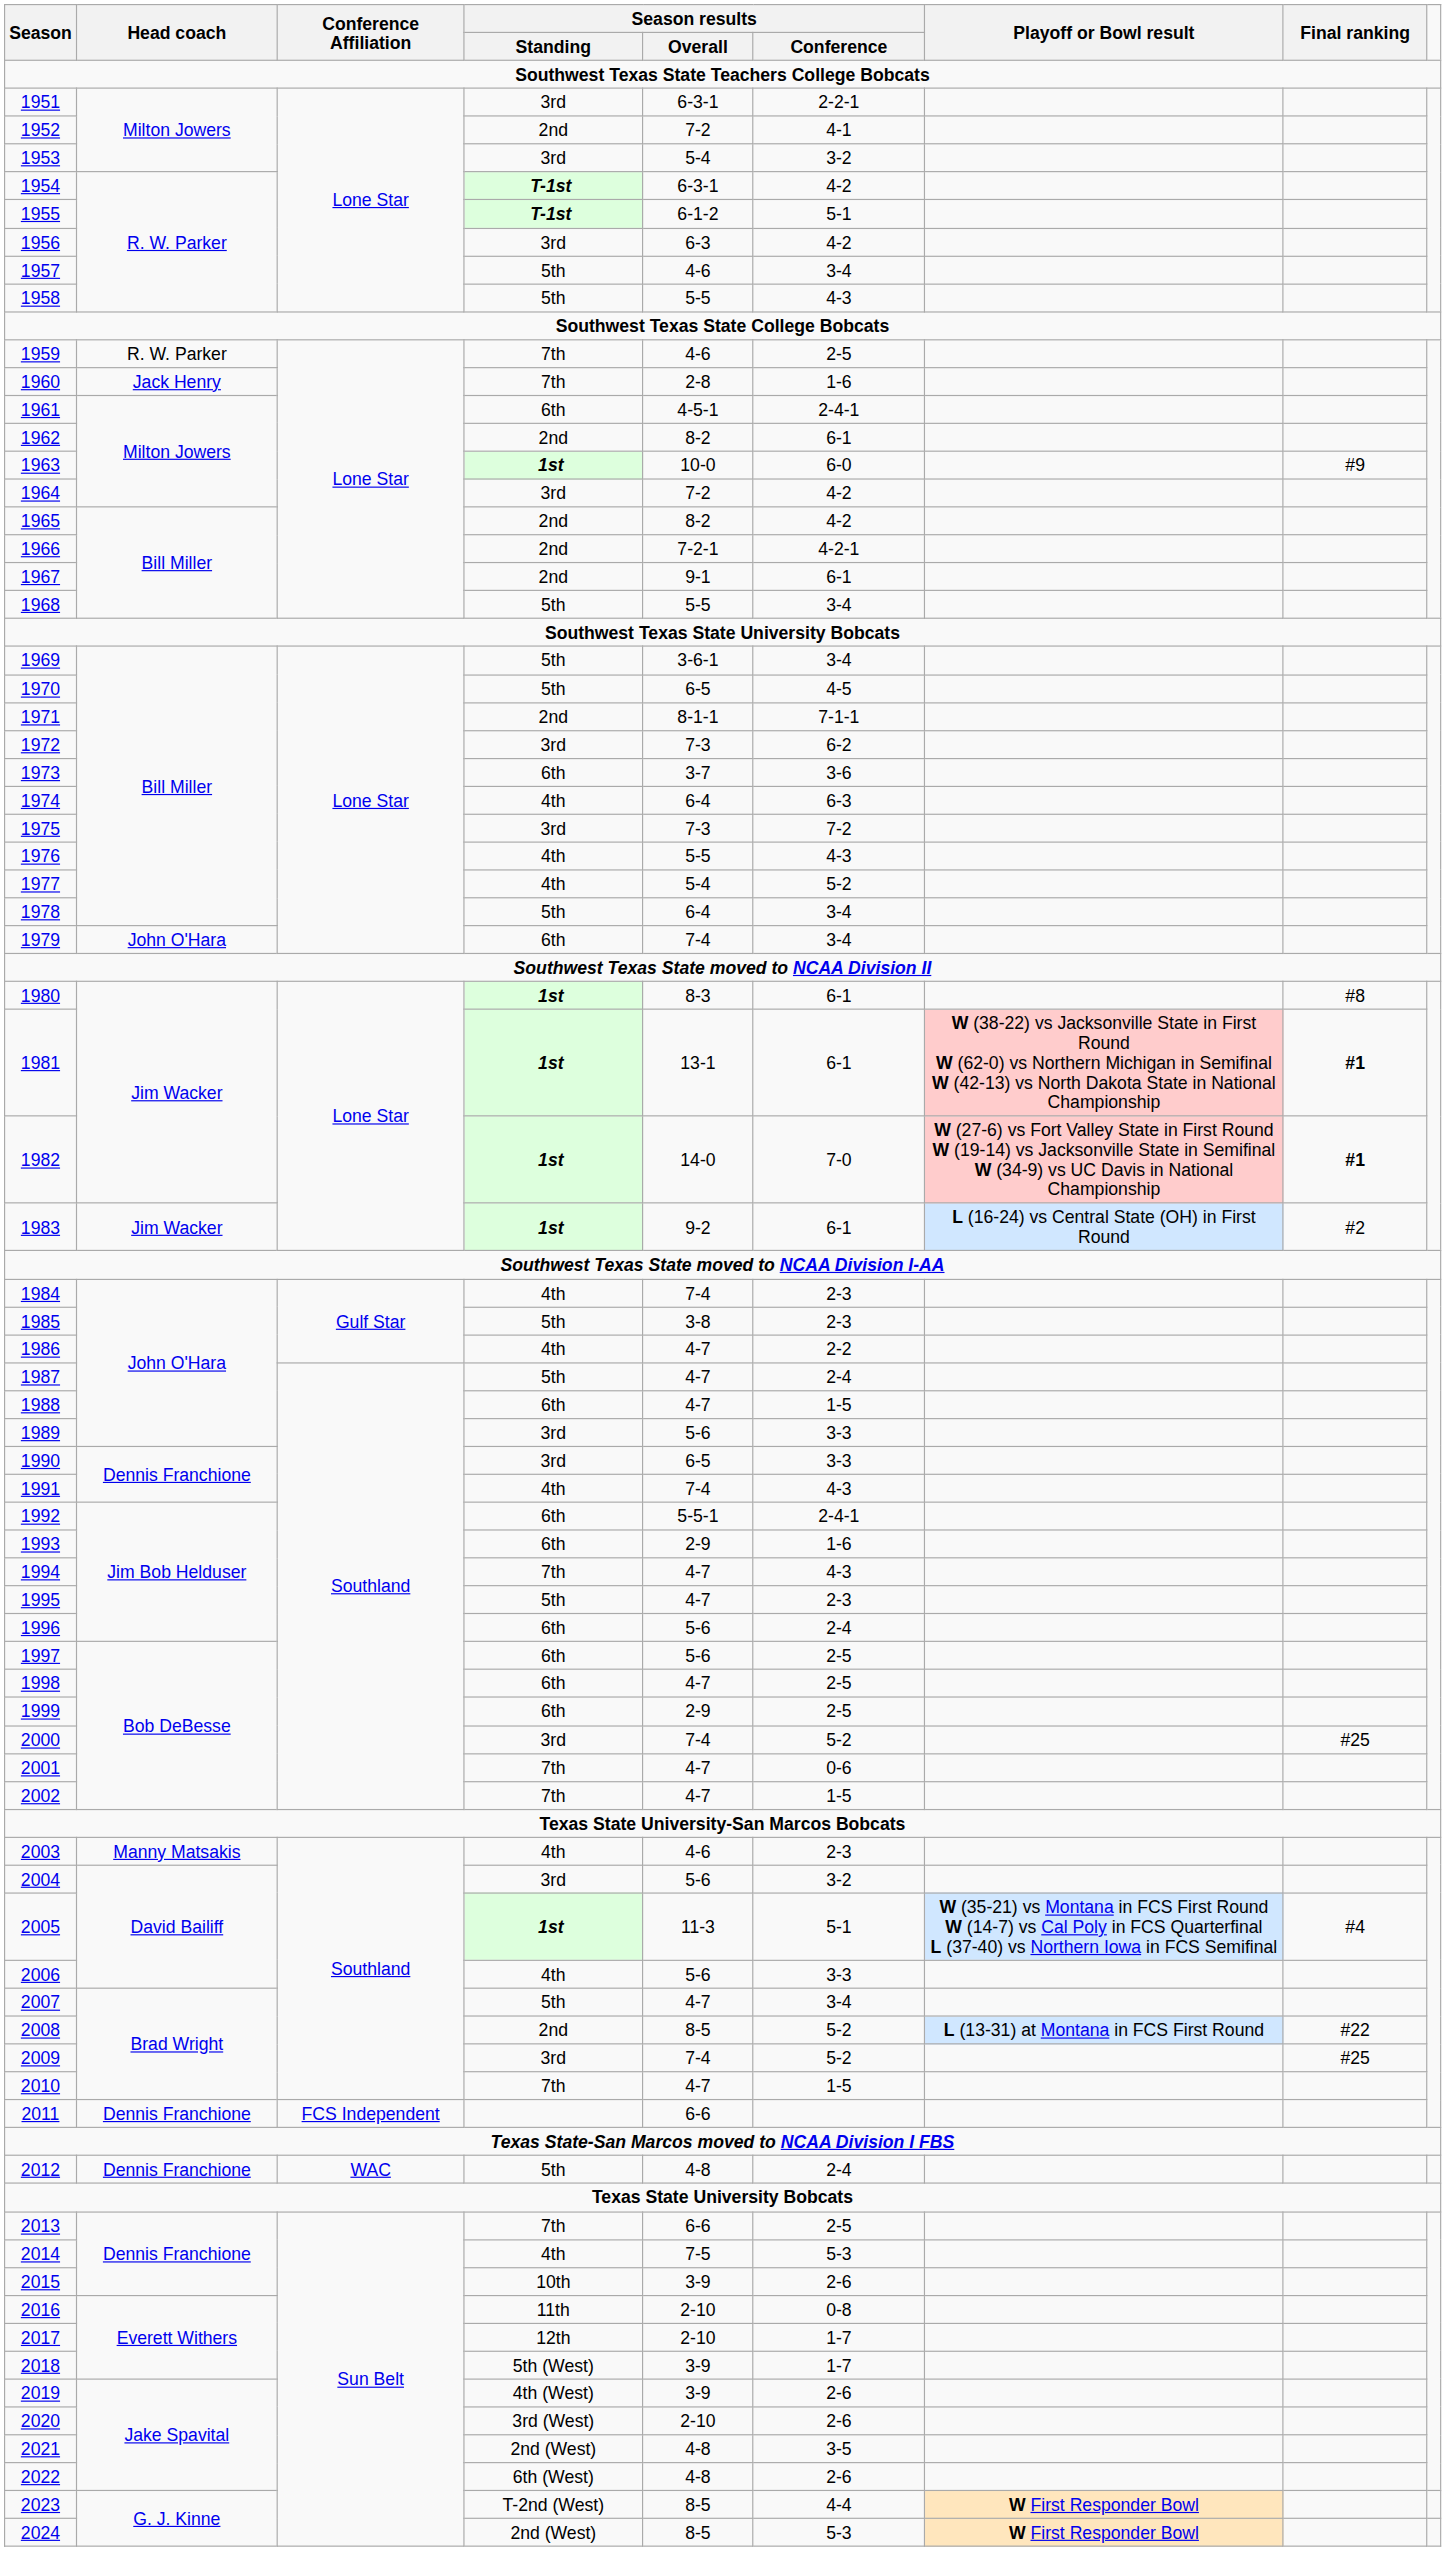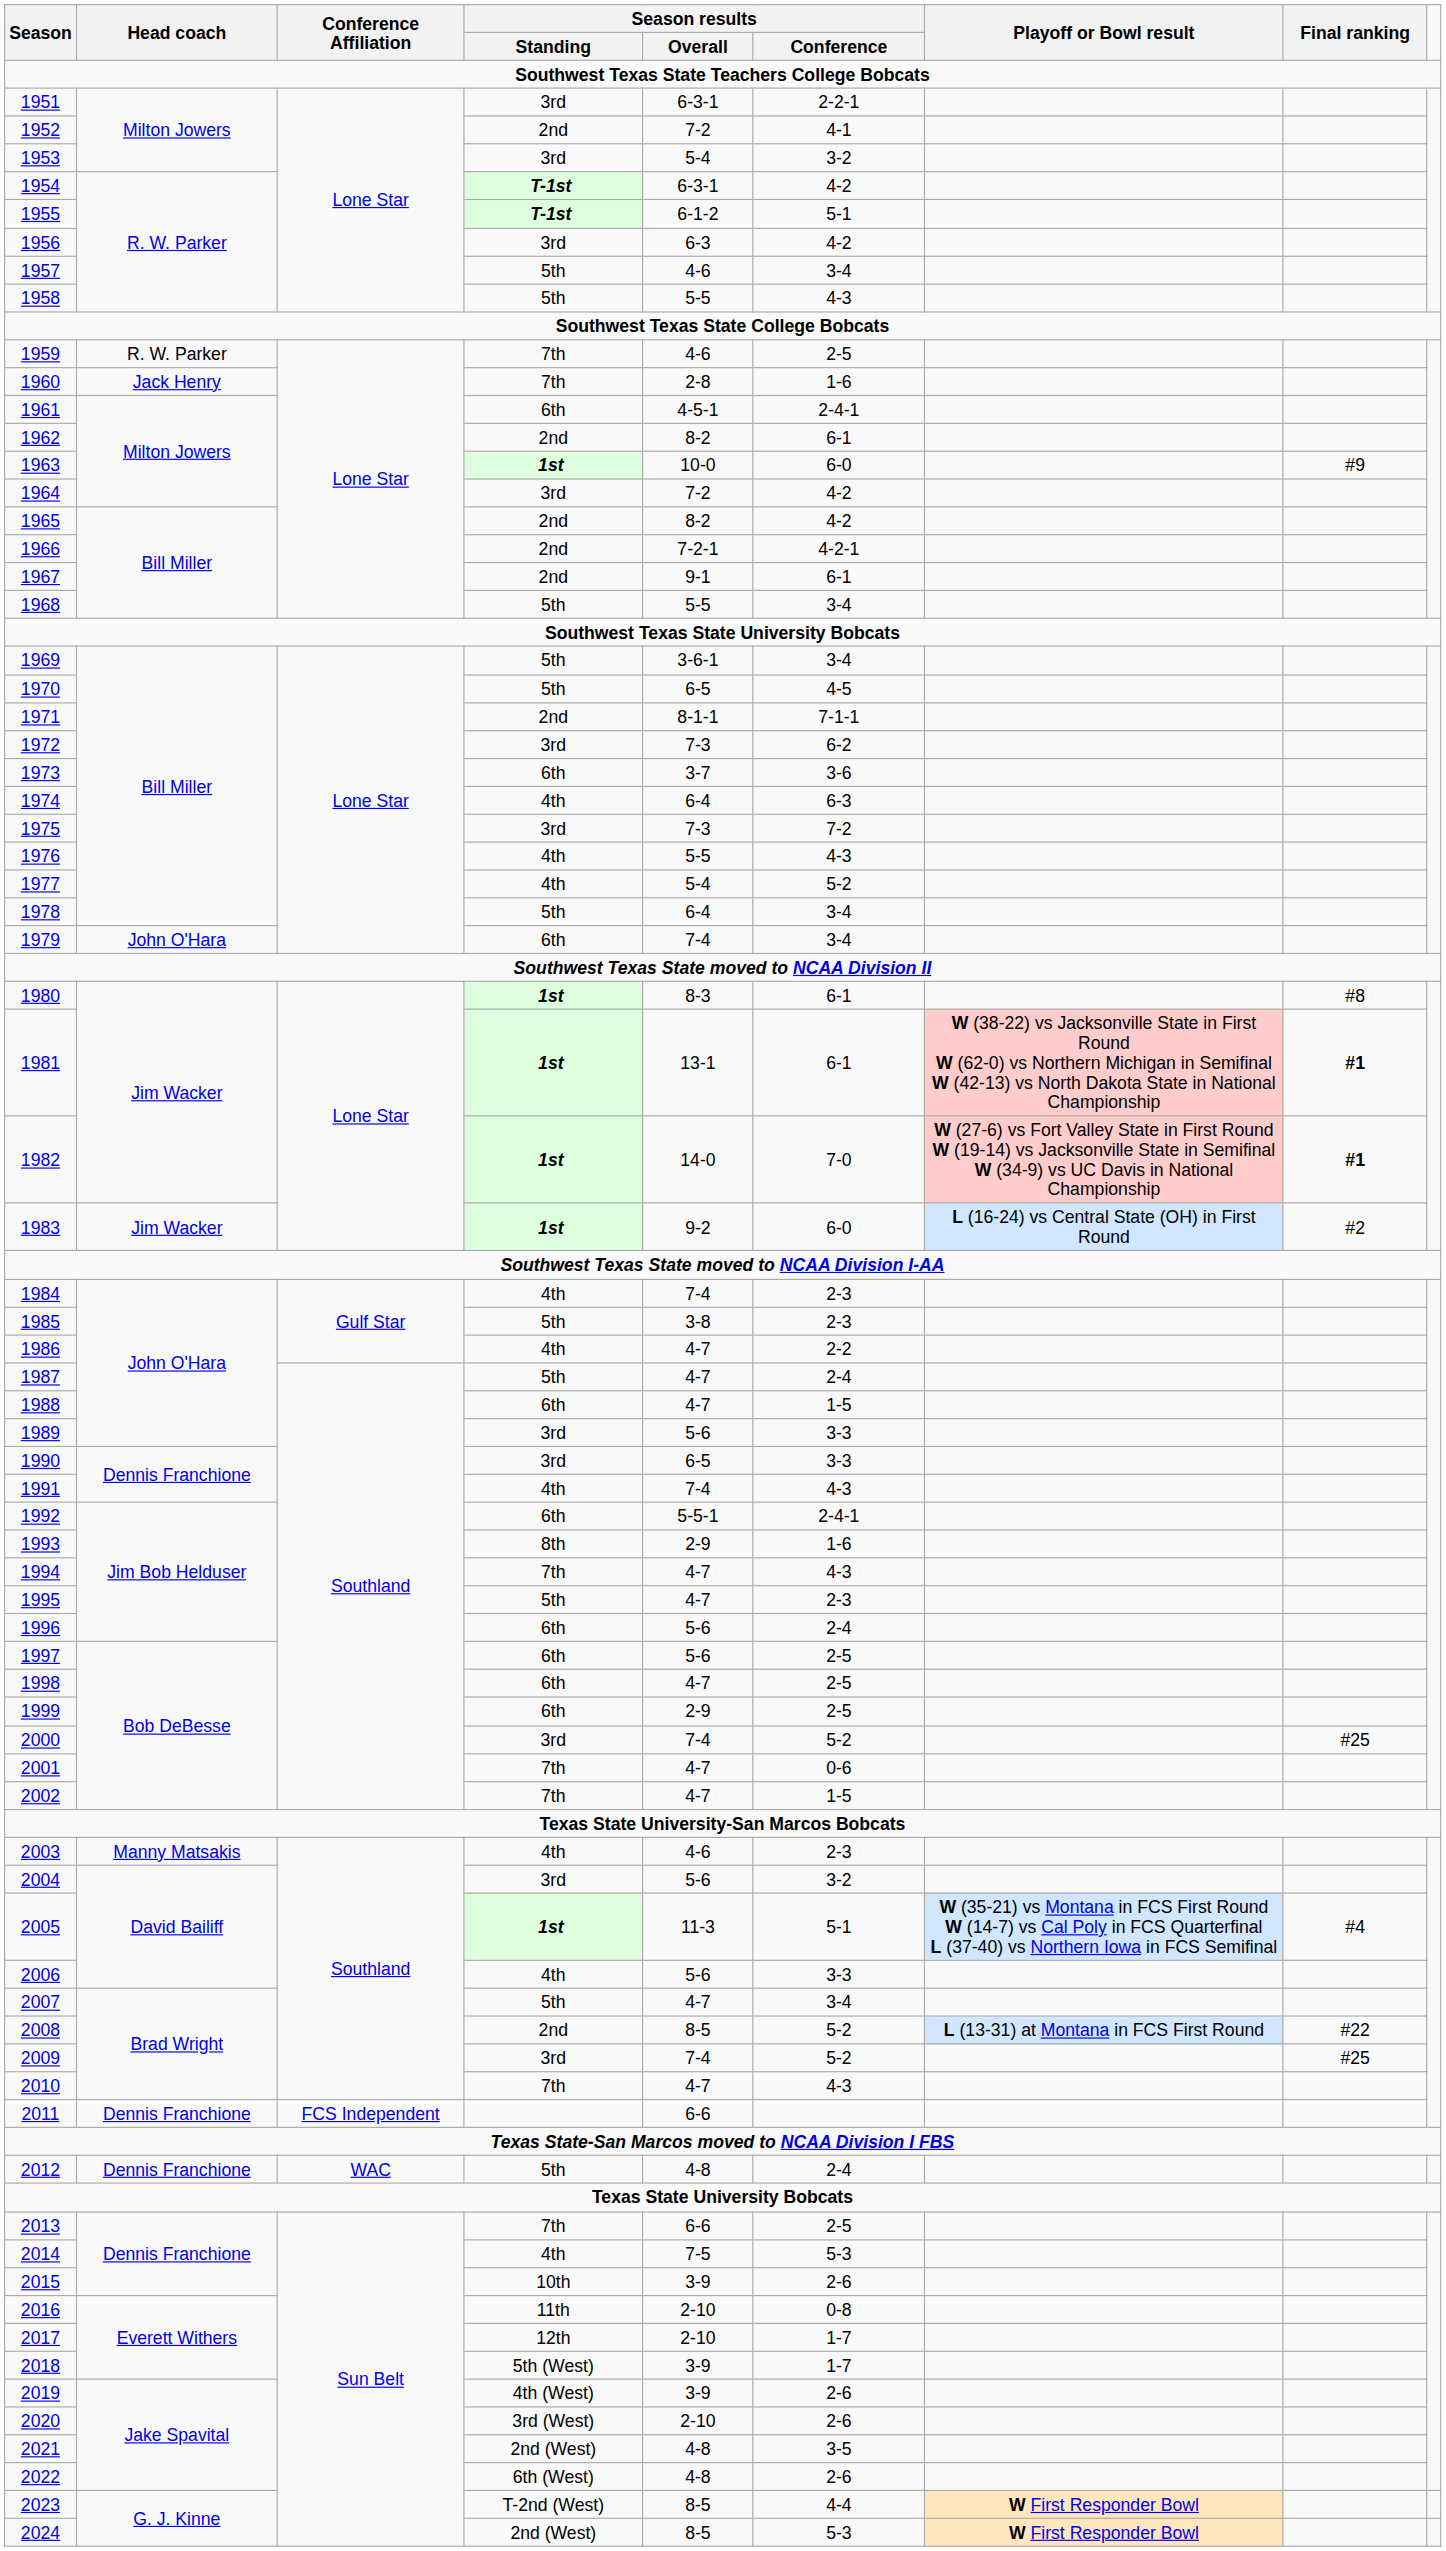(839, 1227) 6-1 -> (839, 1227) 6-0
(553, 1544) 6th -> (553, 1544) 8th
(839, 2086) 1-5 -> (839, 2086) 4-3
